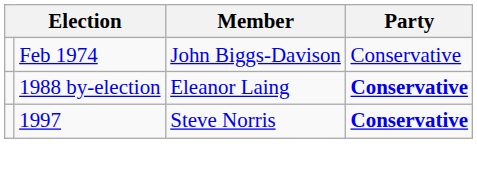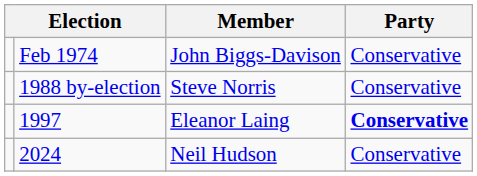(230, 87) Eleanor Laing -> (223, 87) Steve Norris
(409, 87) bold -> (406, 87) normal
(223, 120) Steve Norris -> (230, 120) Eleanor Laing
+ row: (40, 154)
